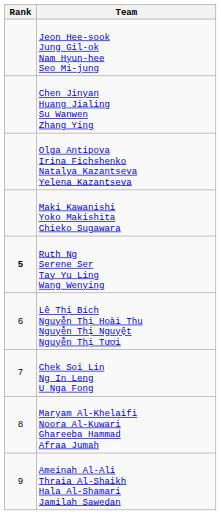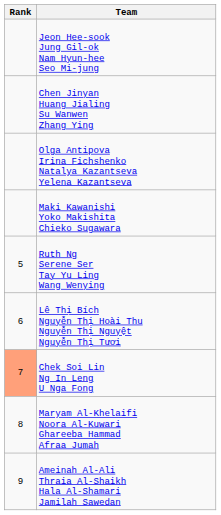(21, 264) bold -> (21, 264) normal
(21, 373) no background -> (21, 373) lightsalmon background
